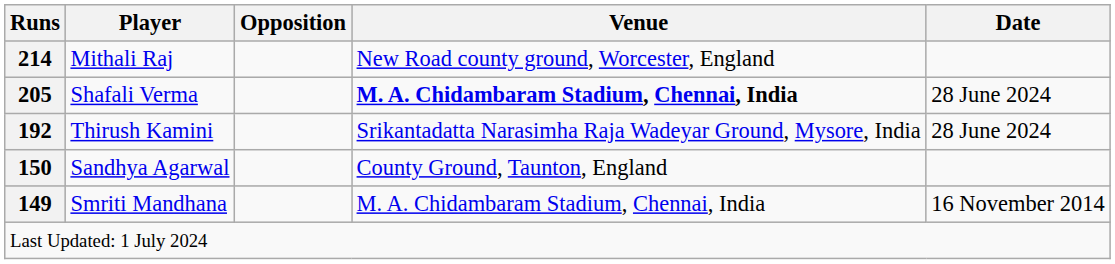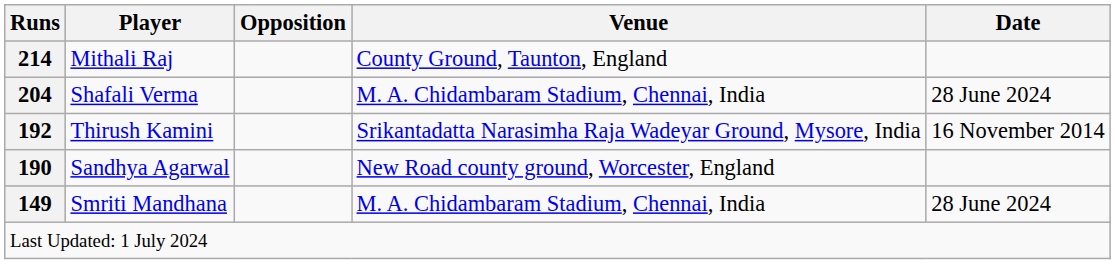(566, 58) New Road county ground, Worcester, England -> (512, 58) County Ground, Taunton, England
(35, 94) 205 -> (35, 94) 204
(577, 94) bold -> (561, 94) normal
(991, 130) 28 June 2024 -> (1018, 130) 16 November 2014
(35, 167) 150 -> (35, 167) 190
(512, 167) County Ground, Taunton, England -> (566, 167) New Road county ground, Worcester, England
(1018, 203) 16 November 2014 -> (991, 203) 28 June 2024
